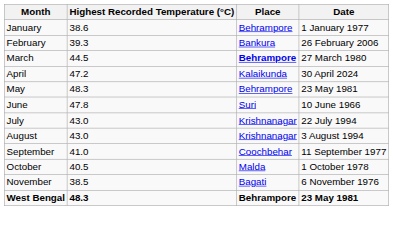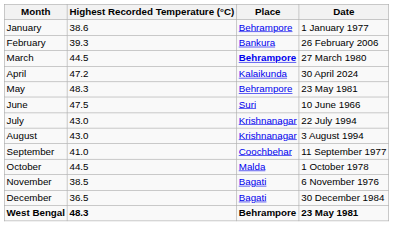(79, 105) 47.8 -> (79, 105) 47.5
(79, 167) 40.5 -> (79, 167) 44.5
+ row: (29, 197)
